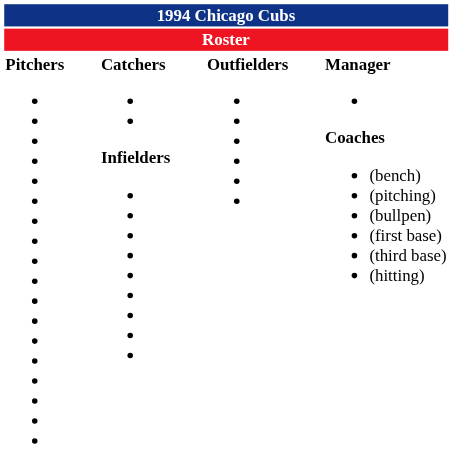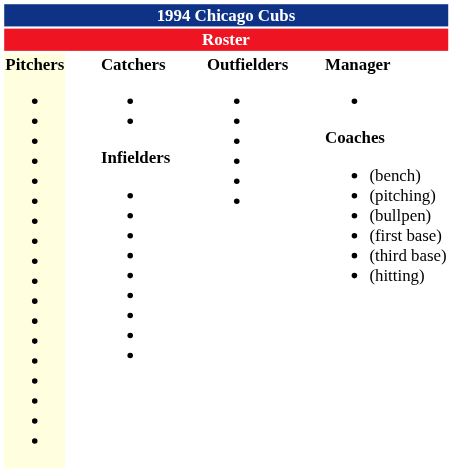(35, 252) no background -> (35, 252) lightyellow background
